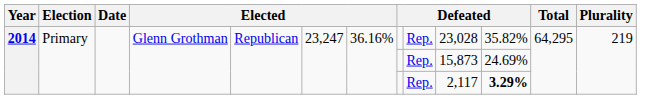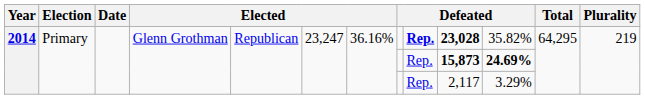(420, 37) normal -> (420, 37) bold
(459, 37) normal -> (460, 37) bold
(459, 60) normal -> (460, 60) bold
(506, 60) normal -> (509, 60) bold
(508, 82) bold -> (514, 82) normal
